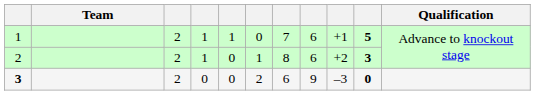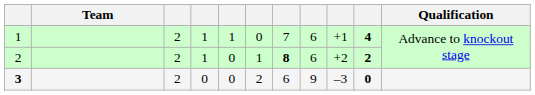(368, 36) 5 -> (368, 36) 4
(286, 57) normal -> (286, 57) bold
(368, 57) 3 -> (368, 57) 2
